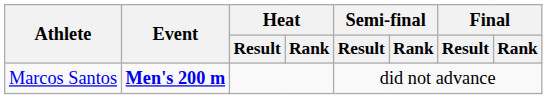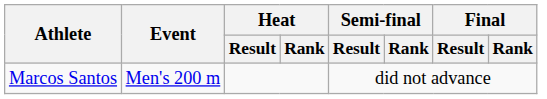(175, 78) bold -> (173, 78) normal
